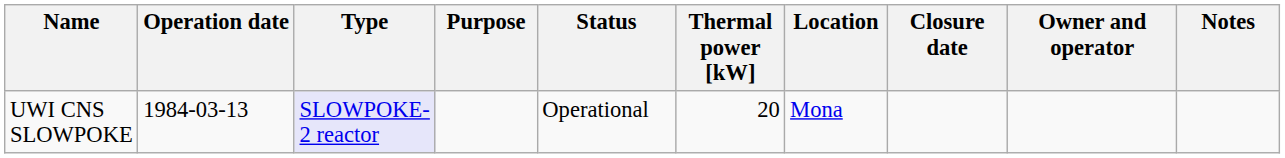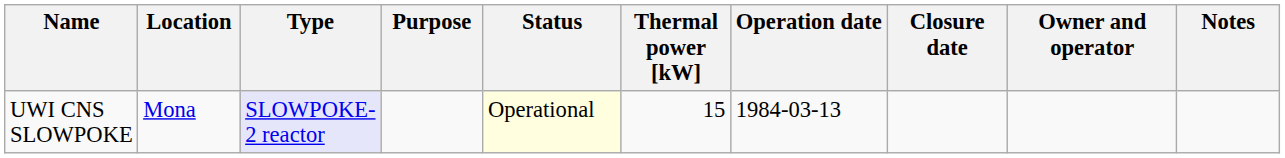columns swapped: (836, 22) <-> (216, 22)
(596, 108) no background -> (541, 108) lightyellow background
(768, 108) 20 -> (714, 108) 15
